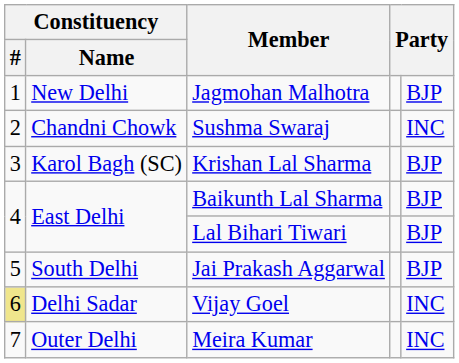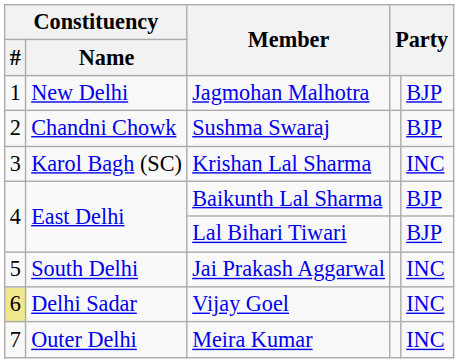(425, 127) INC -> (424, 127) BJP
(424, 163) BJP -> (425, 163) INC
(424, 269) BJP -> (425, 269) INC
